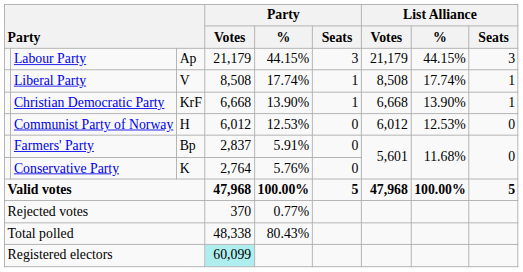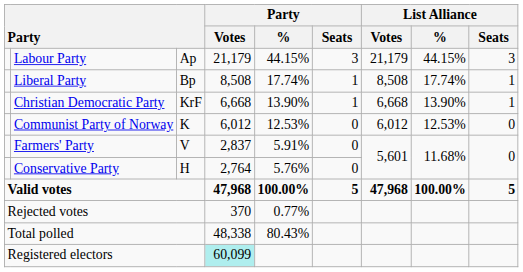(185, 80) V -> (188, 80) Bp
(185, 124) H -> (185, 124) K
(188, 146) Bp -> (185, 146) V
(185, 168) K -> (185, 168) H
